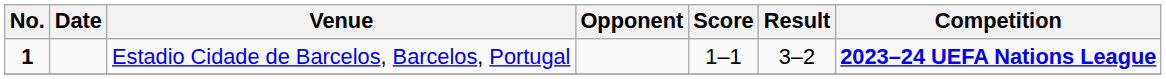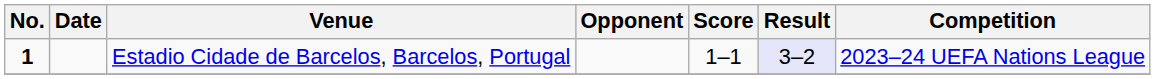(797, 56) no background -> (797, 56) lavender background
(998, 56) bold -> (993, 56) normal
